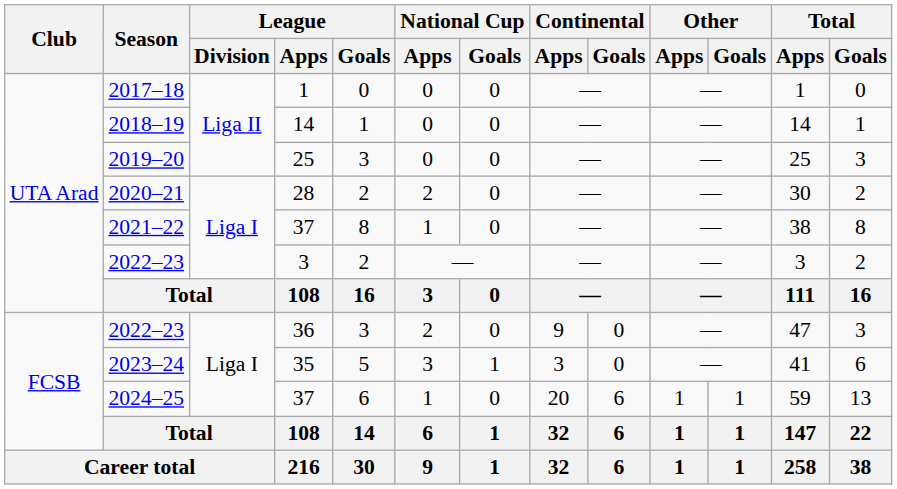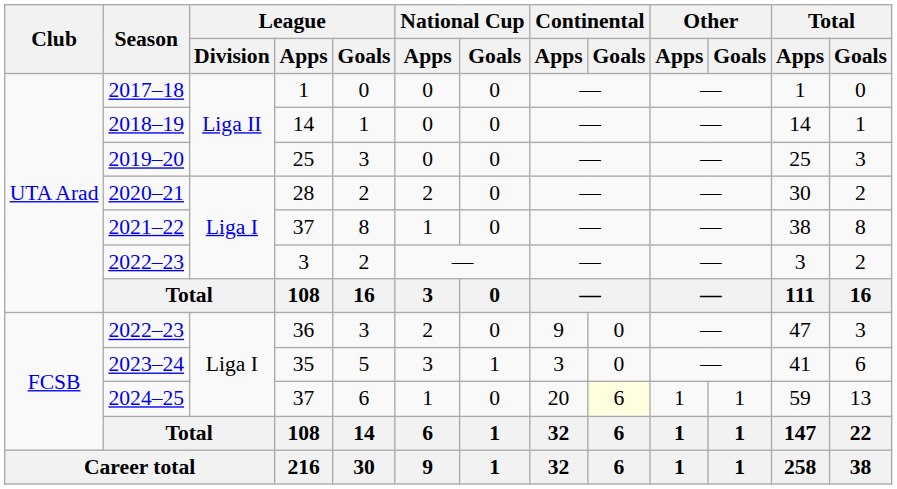(619, 398) no background -> (619, 398) lightyellow background
